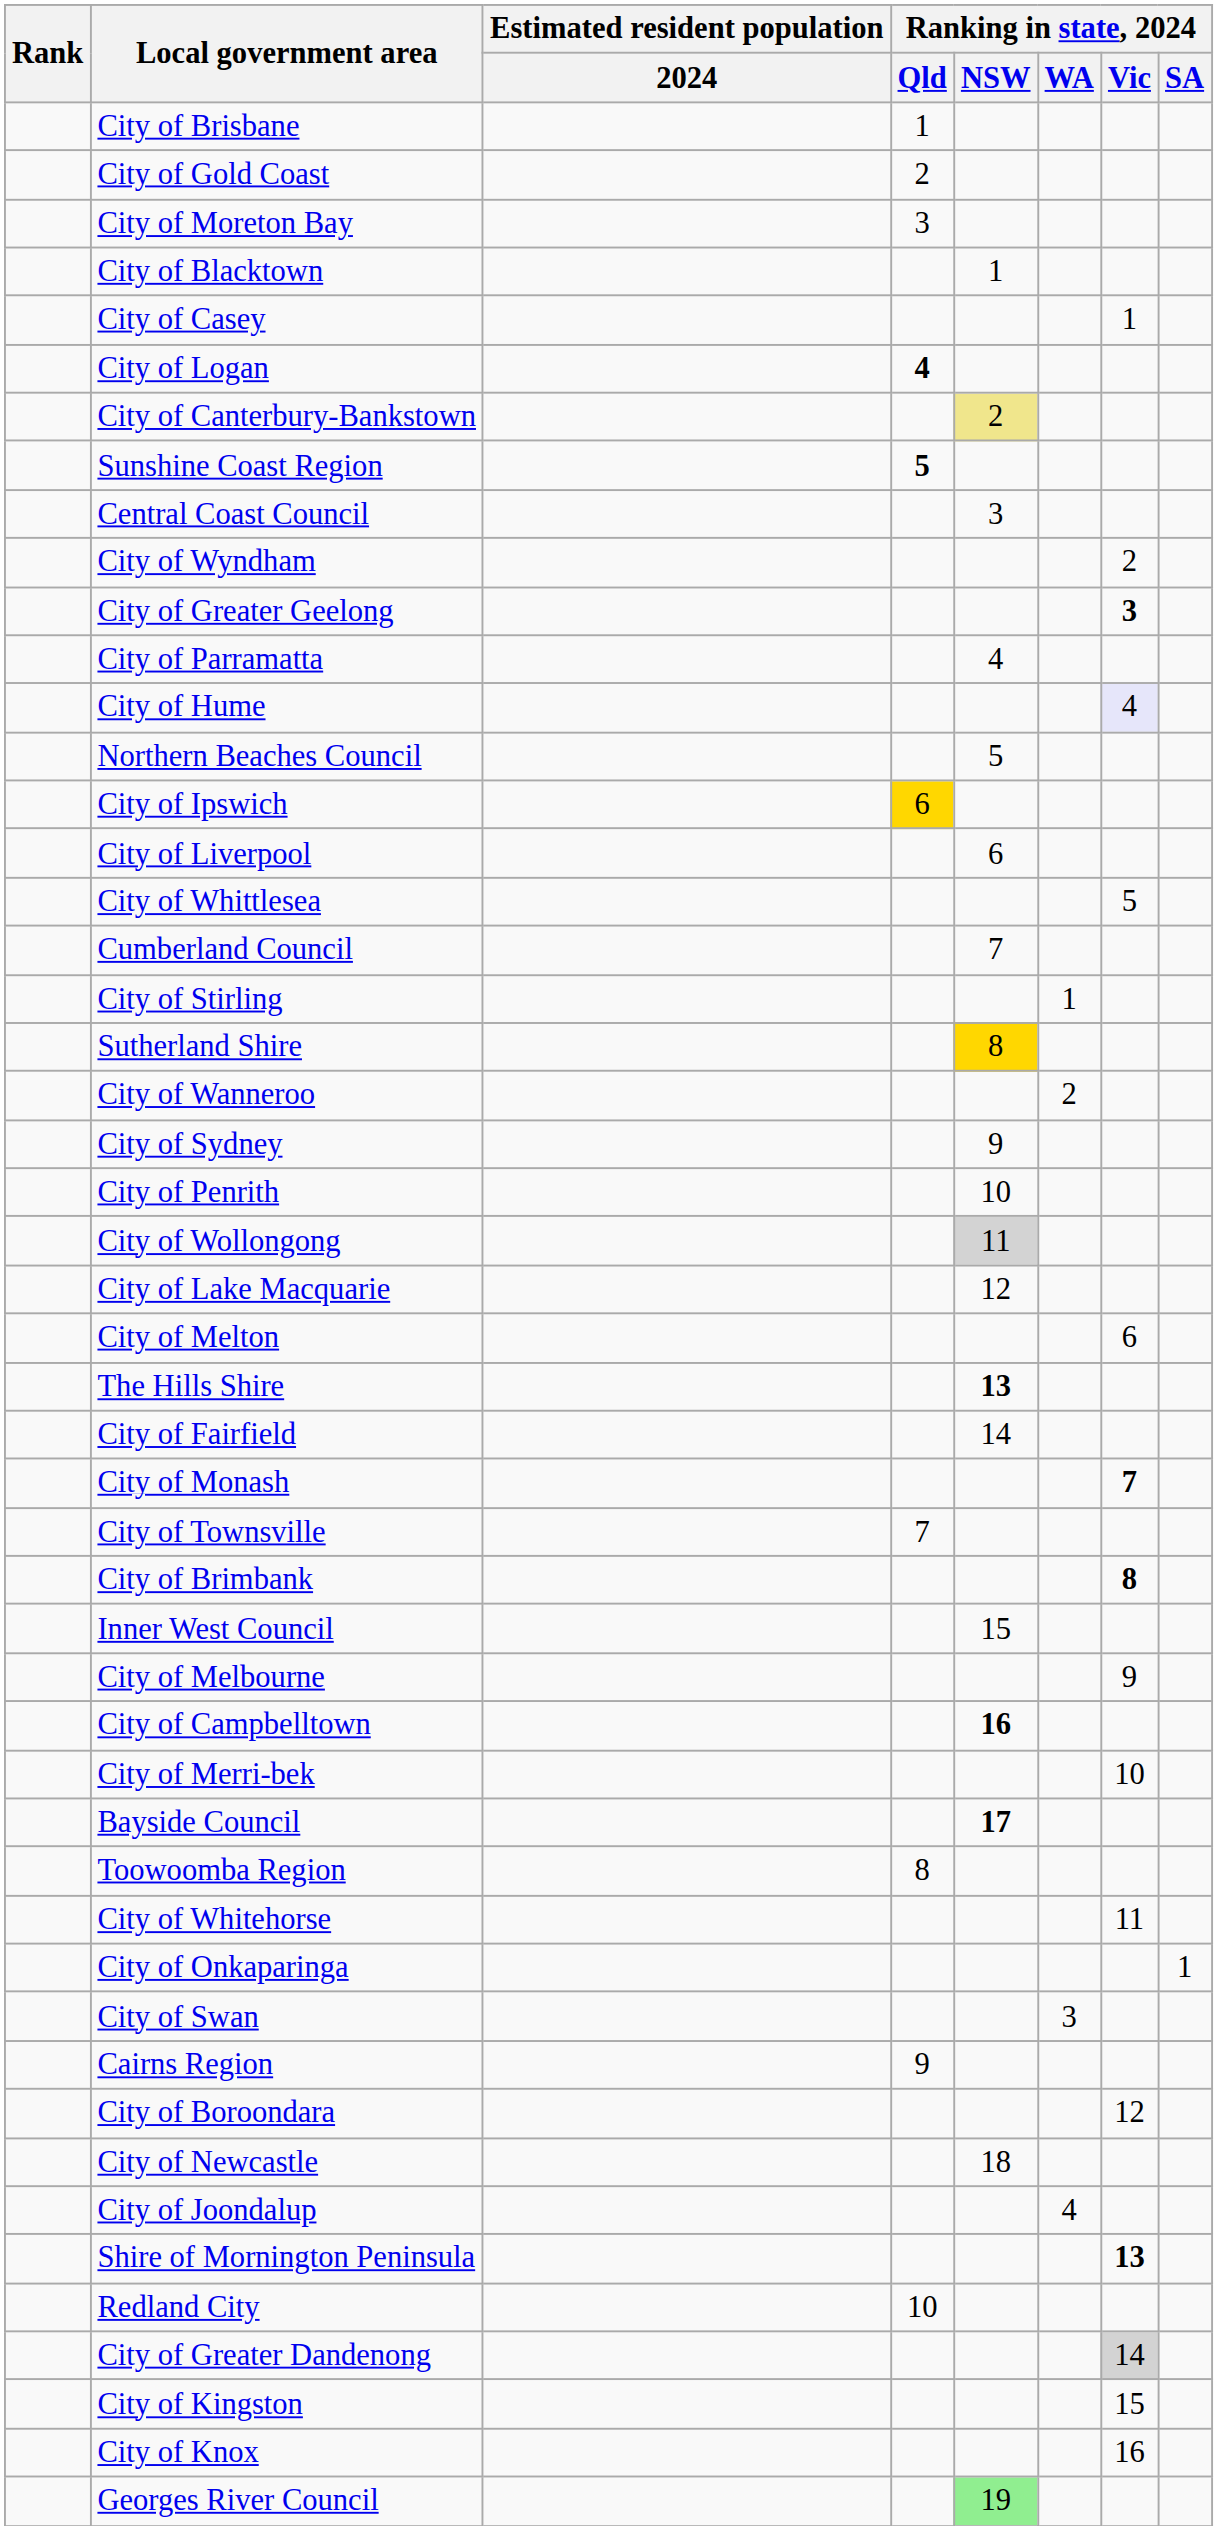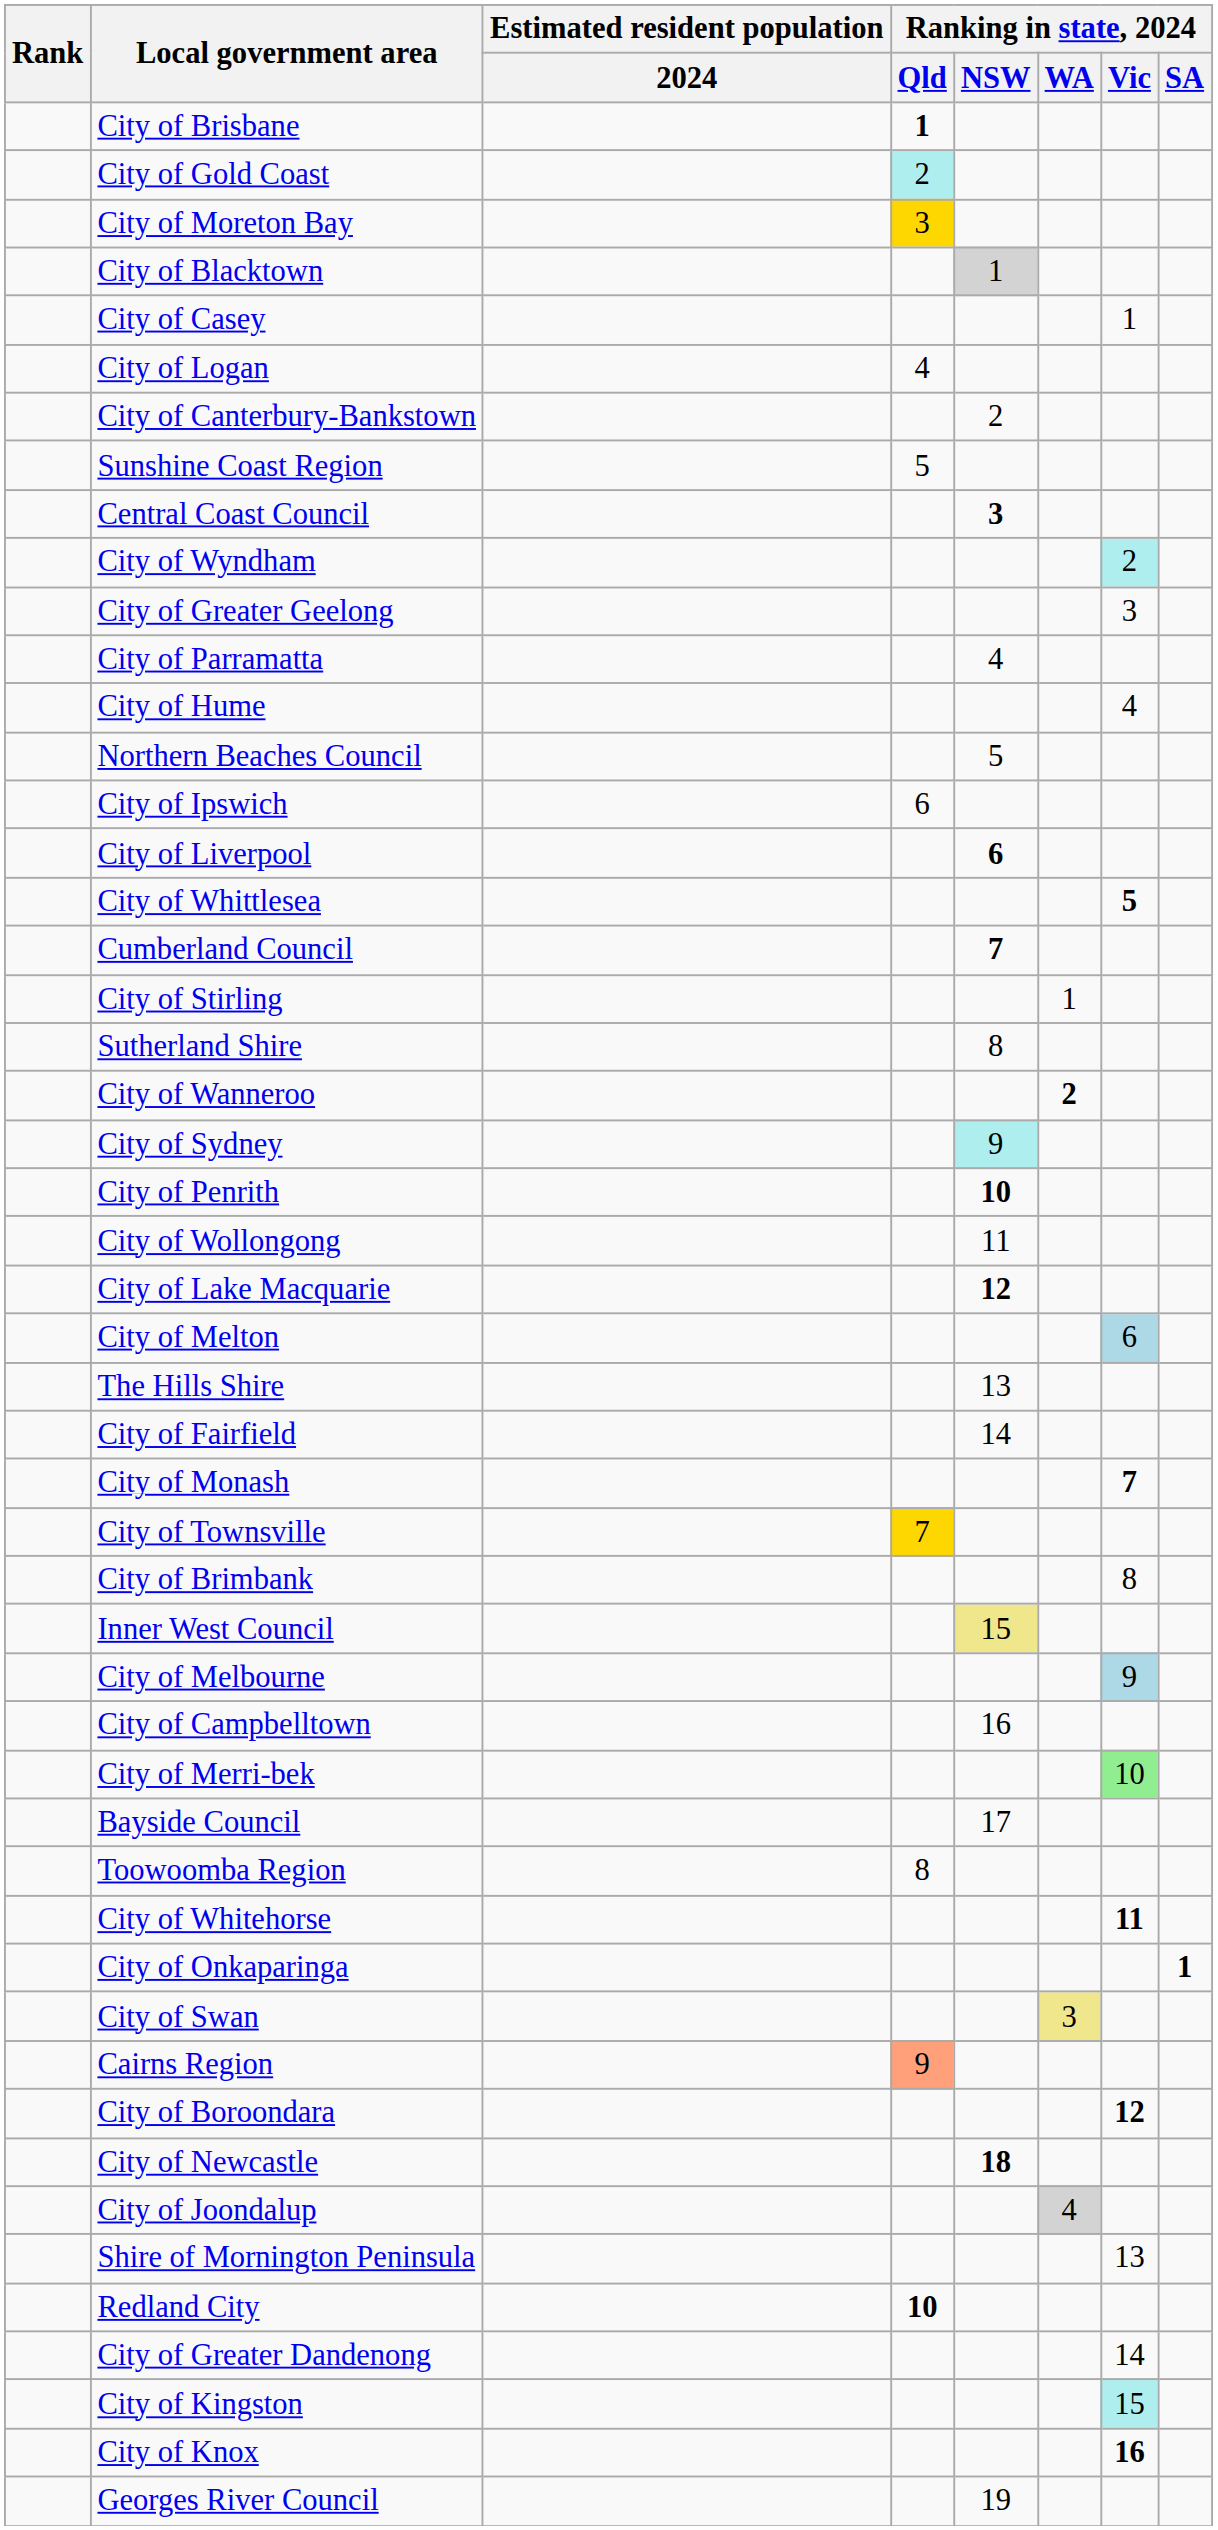(922, 125) normal -> (922, 125) bold
(922, 174) no background -> (922, 174) paleturquoise background
(922, 222) no background -> (922, 222) gold background
(996, 271) no background -> (996, 271) lightgrey background
(922, 367) bold -> (922, 367) normal
(996, 416) khaki background -> (996, 416) no background
(922, 464) bold -> (922, 464) normal
(996, 513) normal -> (996, 513) bold
(1129, 561) no background -> (1129, 561) paleturquoise background
(1129, 610) bold -> (1129, 610) normal
(1129, 707) lavender background -> (1129, 707) no background
(922, 804) gold background -> (922, 804) no background
(996, 852) normal -> (996, 852) bold
(1129, 901) normal -> (1129, 901) bold
(996, 949) normal -> (996, 949) bold
(996, 1046) gold background -> (996, 1046) no background
(1069, 1094) normal -> (1069, 1094) bold
(996, 1143) no background -> (996, 1143) paleturquoise background
(996, 1191) normal -> (996, 1191) bold
(996, 1240) lightgrey background -> (996, 1240) no background
(996, 1288) normal -> (996, 1288) bold
(1129, 1337) no background -> (1129, 1337) lightblue background
(996, 1385) bold -> (996, 1385) normal
(922, 1531) no background -> (922, 1531) gold background
(1129, 1579) bold -> (1129, 1579) normal
(996, 1628) no background -> (996, 1628) khaki background
(1129, 1676) no background -> (1129, 1676) lightblue background
(996, 1725) bold -> (996, 1725) normal
(1129, 1773) no background -> (1129, 1773) lightgreen background
(996, 1821) bold -> (996, 1821) normal
(1129, 1918) normal -> (1129, 1918) bold
(1185, 1967) normal -> (1185, 1967) bold
(1069, 2015) no background -> (1069, 2015) khaki background
(922, 2064) no background -> (922, 2064) lightsalmon background
(1129, 2112) normal -> (1129, 2112) bold
(996, 2161) normal -> (996, 2161) bold
(1069, 2209) no background -> (1069, 2209) lightgrey background
(1129, 2258) bold -> (1129, 2258) normal
(922, 2306) normal -> (922, 2306) bold
(1129, 2355) lightgrey background -> (1129, 2355) no background
(1129, 2403) no background -> (1129, 2403) paleturquoise background
(1129, 2452) normal -> (1129, 2452) bold
(996, 2500) lightgreen background -> (996, 2500) no background
